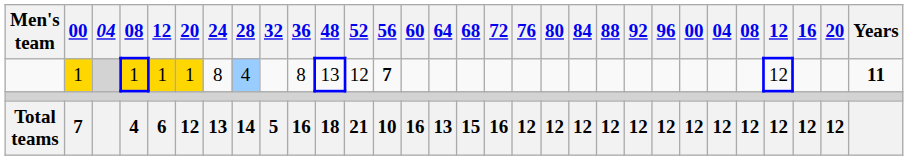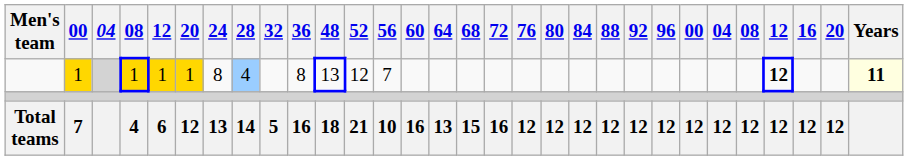(387, 75) bold -> (387, 75) normal
(778, 75) normal -> (778, 75) bold
(876, 75) no background -> (876, 75) lightyellow background
